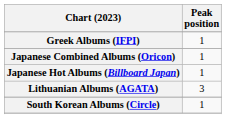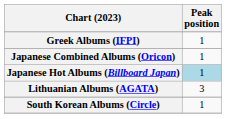(202, 72) no background -> (202, 72) lightblue background
